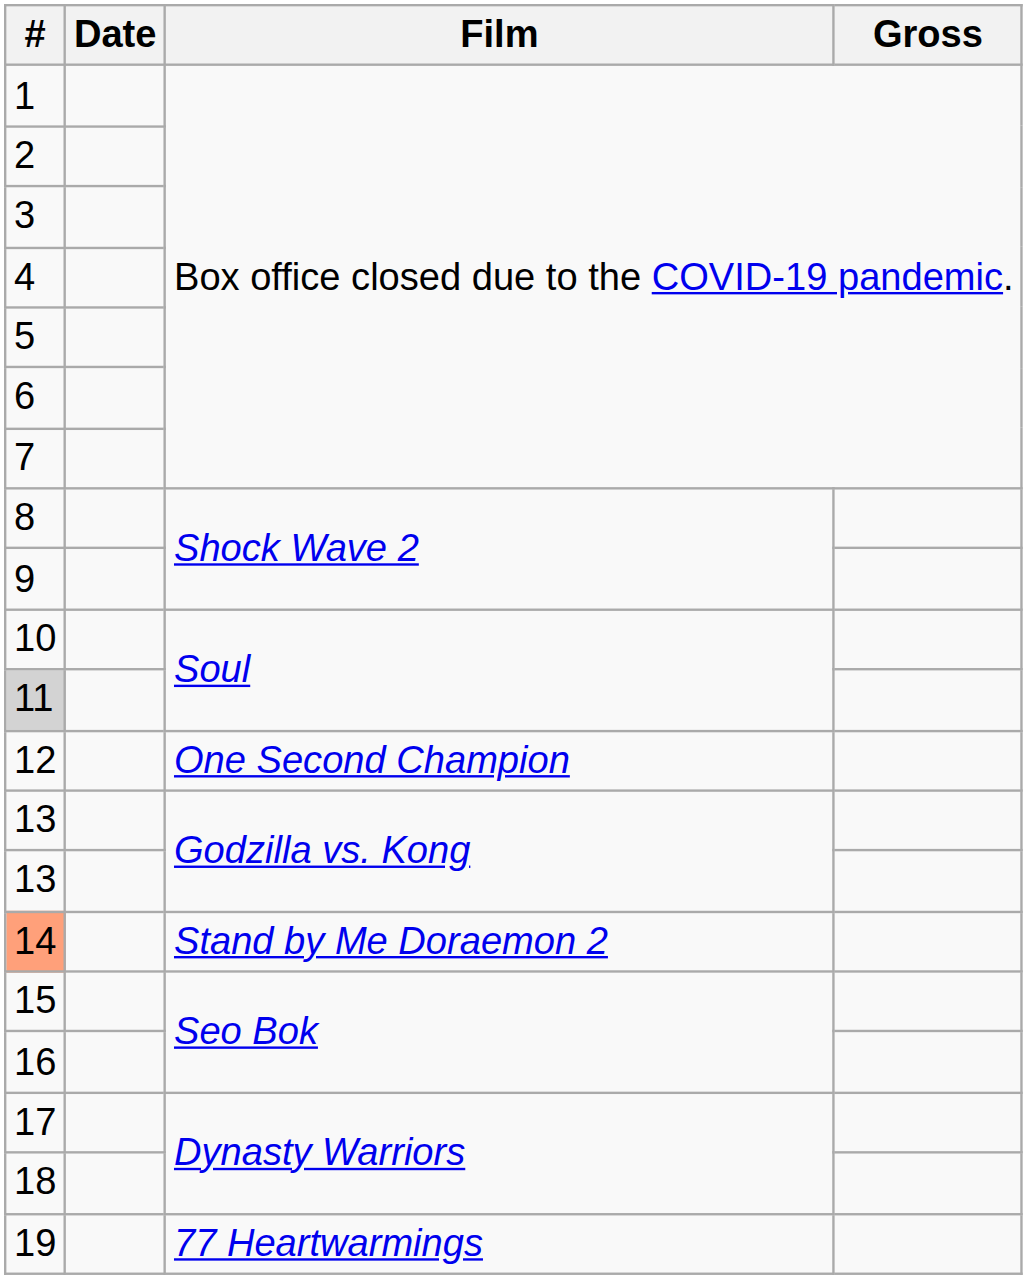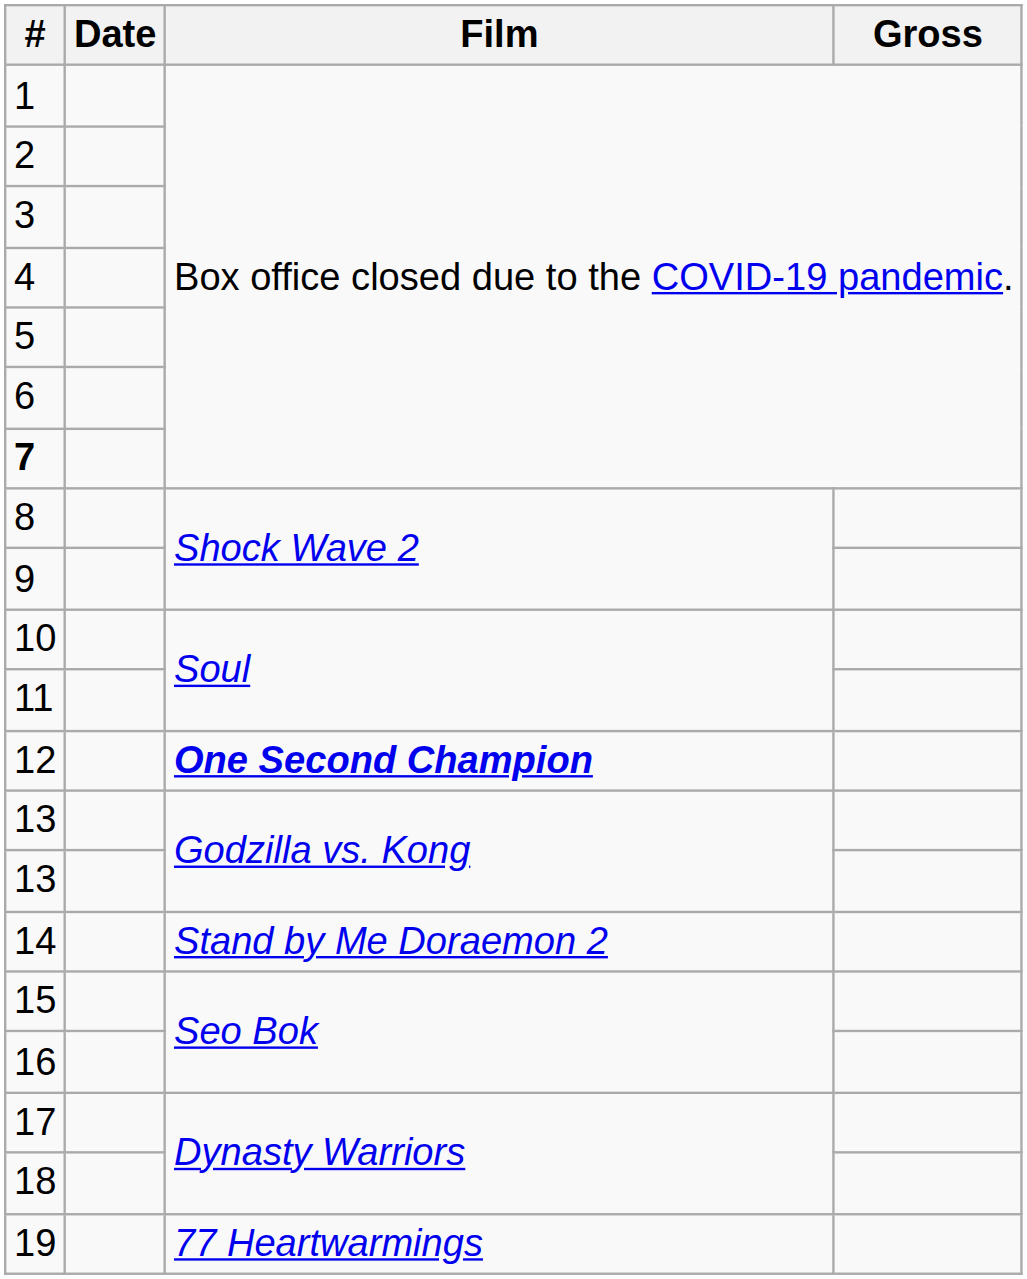(25, 457) normal -> (25, 457) bold
(34, 699) lightgrey background -> (34, 699) no background
(372, 759) normal -> (383, 759) bold
(35, 940) lightsalmon background -> (35, 940) no background
